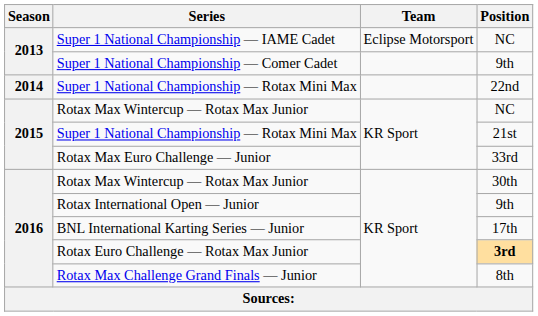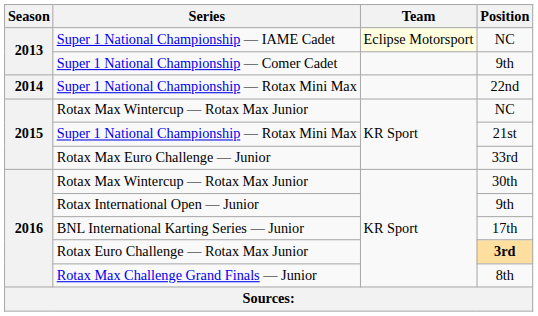(419, 39) no background -> (419, 39) lightyellow background
